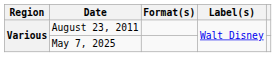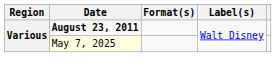(95, 28) normal -> (95, 28) bold
(84, 44) no background -> (84, 44) lightyellow background
